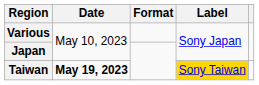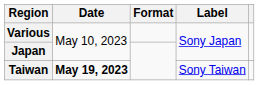(212, 70) gold background -> (212, 70) no background
